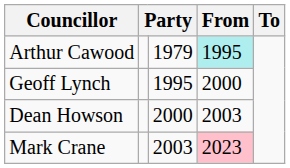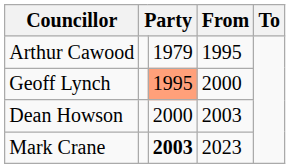(222, 52) paleturquoise background -> (222, 52) no background
(173, 83) no background -> (173, 83) lightsalmon background
(173, 147) normal -> (173, 147) bold
(222, 147) pink background -> (222, 147) no background
